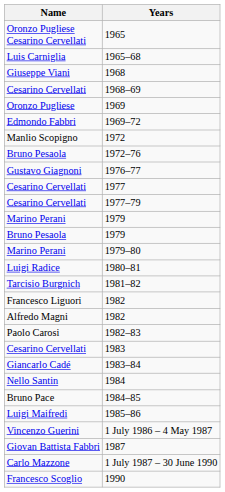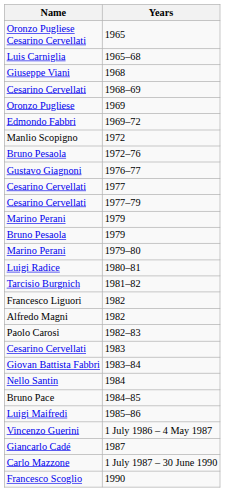(39, 365) Giancarlo Cadé -> (53, 365) Giovan Battista Fabbri
(53, 446) Giovan Battista Fabbri -> (39, 446) Giancarlo Cadé
